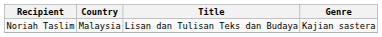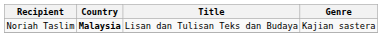(100, 26) normal -> (100, 26) bold
